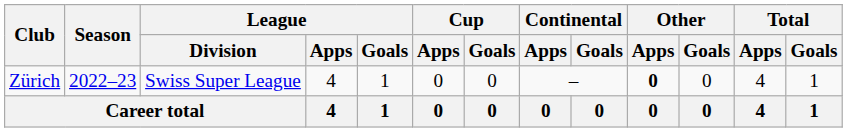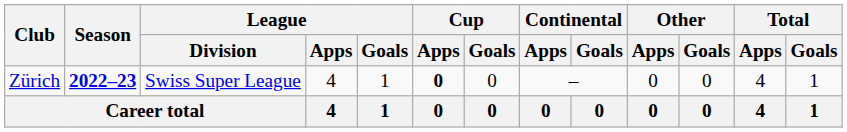(103, 80) normal -> (103, 80) bold
(438, 80) normal -> (438, 80) bold
(653, 80) bold -> (653, 80) normal
